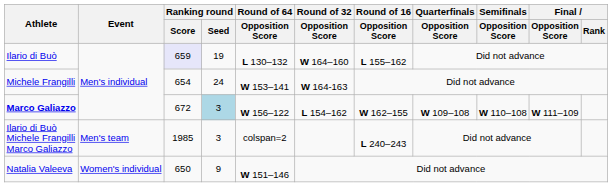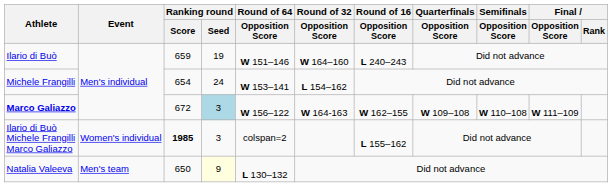(183, 57) lavender background -> (183, 57) no background
(265, 62) L 130–132 -> (265, 62) W 151–146
(384, 62) L 155–162 -> (384, 62) L 240–243
(324, 87) W 164-163 -> (324, 87) L 154–162
(324, 113) L 154–162 -> (324, 113) W 164-163
(105, 139) Men's team -> (121, 139) Women's individual
(183, 139) normal -> (183, 139) bold
(384, 144) L 240–243 -> (384, 144) L 155–162
(121, 169) Women's individual -> (105, 169) Men's team
(218, 169) no background -> (218, 169) lightyellow background
(265, 175) W 151–146 -> (265, 175) L 130–132
